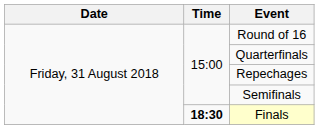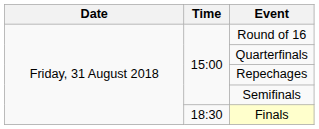(207, 114) bold -> (207, 114) normal
